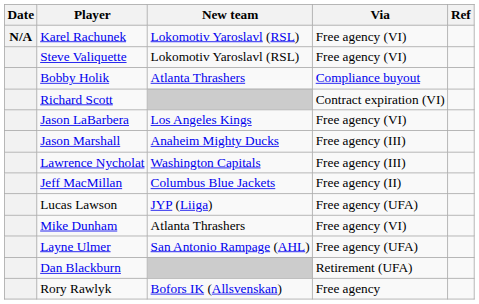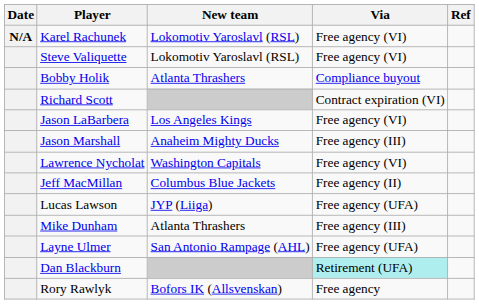(361, 162) Free agency (III) -> (361, 162) Free agency (VI)
(361, 225) Free agency (VI) -> (361, 225) Free agency (III)
(364, 267) no background -> (364, 267) paleturquoise background
